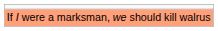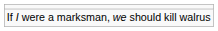(109, 17) lightsalmon background -> (109, 17) no background
